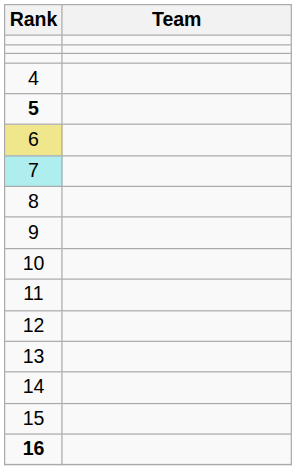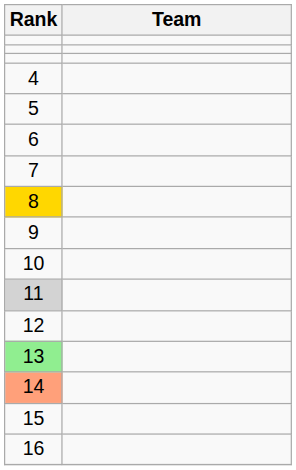(34, 108) bold -> (34, 108) normal
(34, 139) khaki background -> (34, 139) no background
(34, 170) paleturquoise background -> (34, 170) no background
(34, 201) no background -> (34, 201) gold background
(33, 294) no background -> (33, 294) lightgrey background
(33, 356) no background -> (33, 356) lightgreen background
(33, 387) no background -> (33, 387) lightsalmon background
(33, 449) bold -> (33, 449) normal
